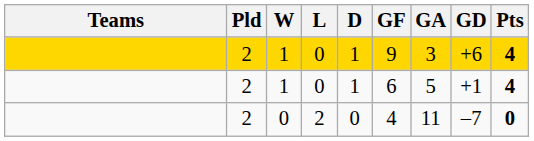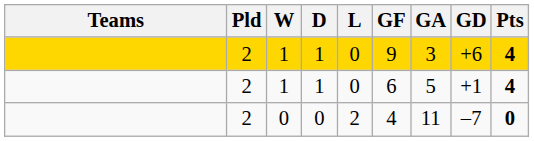columns swapped: (355, 20) <-> (319, 20)
